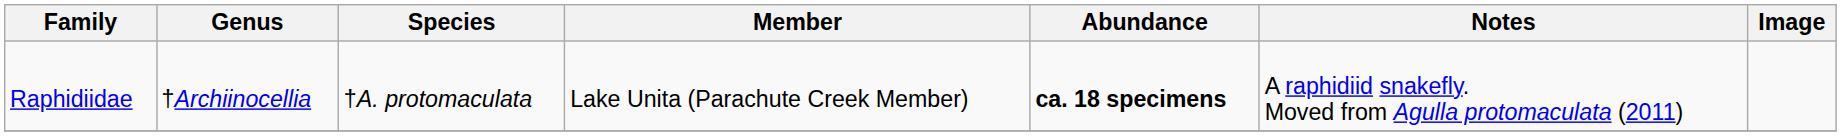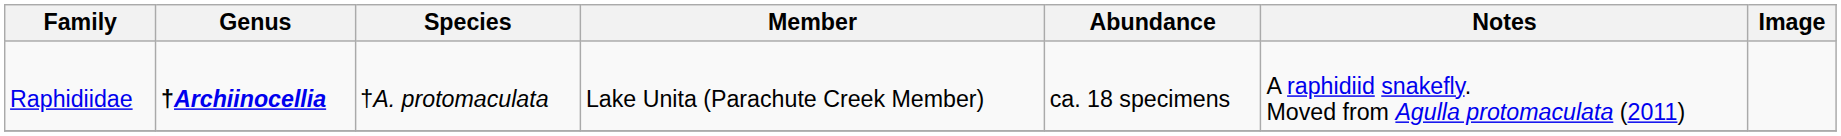(236, 98) normal -> (244, 98) bold
(1131, 98) bold -> (1140, 98) normal
